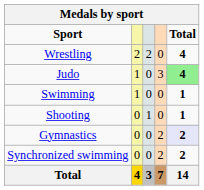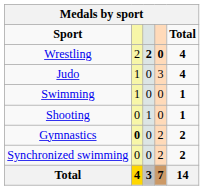(149, 54) normal -> (149, 54) bold
(161, 54) normal -> (161, 54) bold
(183, 74) lightgreen background -> (183, 74) no background
(137, 134) normal -> (137, 134) bold
(183, 134) lavender background -> (183, 134) no background
